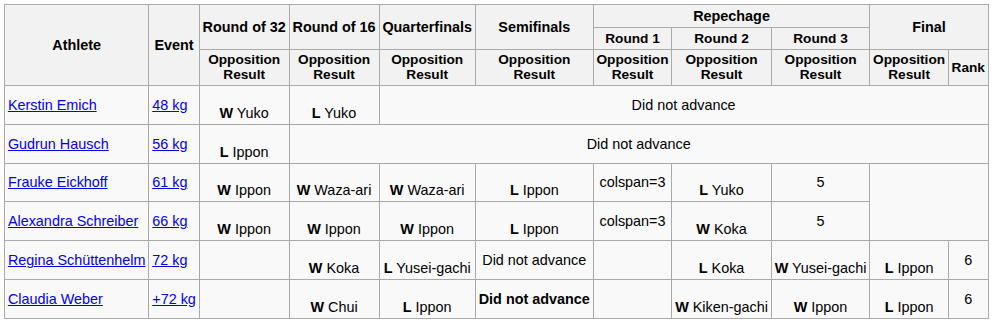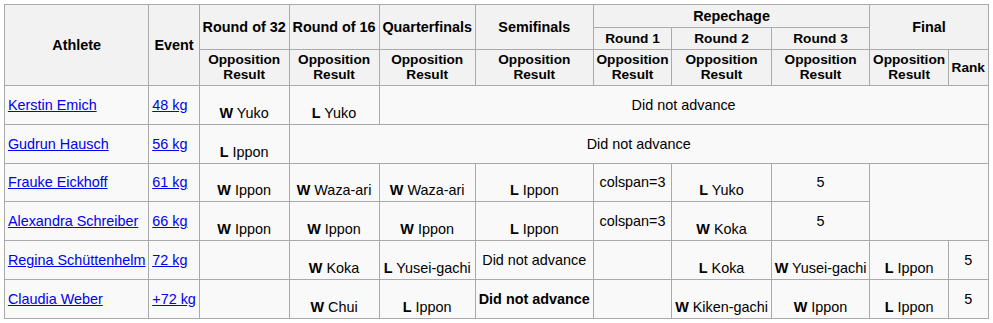(968, 260) 6 -> (968, 260) 5
(968, 299) 6 -> (968, 299) 5
